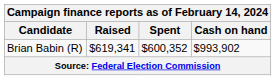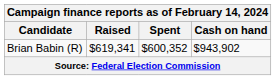(217, 48) $993,902 -> (217, 48) $943,902
